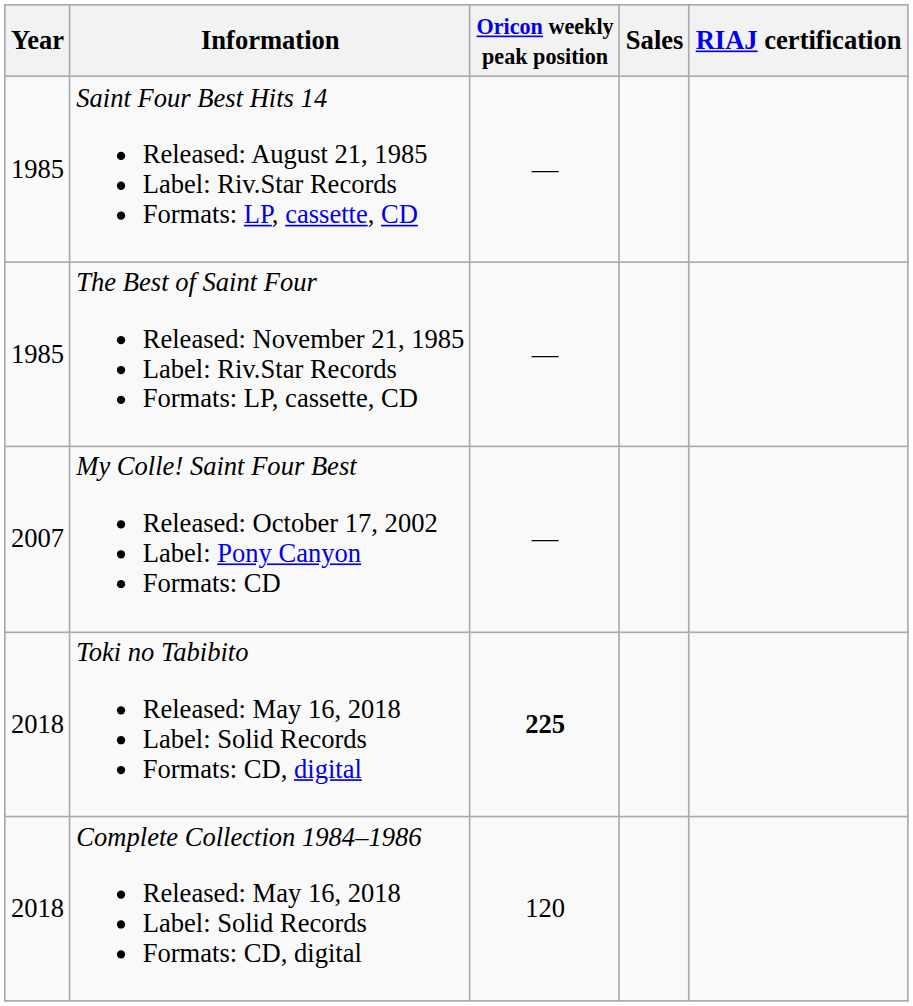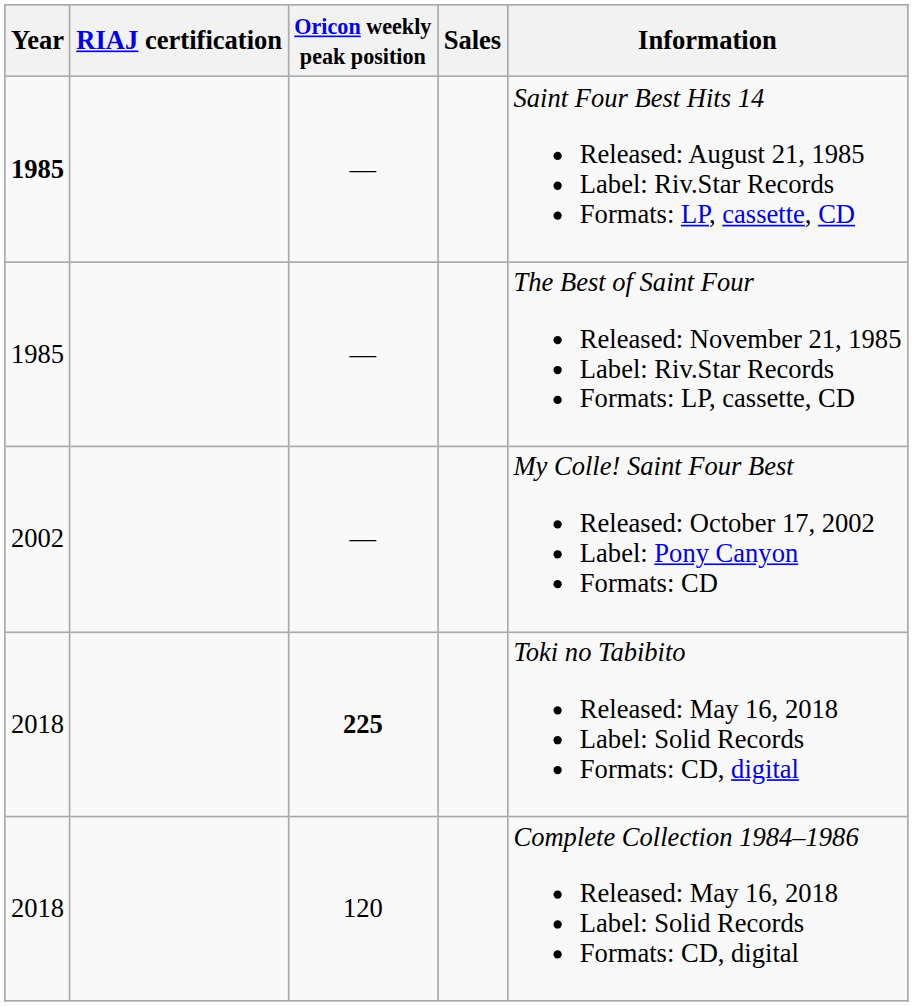columns swapped: (270, 40) <-> (799, 40)
(38, 168) normal -> (38, 168) bold
(38, 538) 2007 -> (38, 538) 2002
